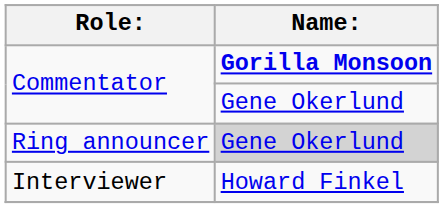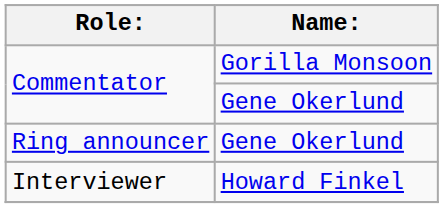(326, 64) bold -> (326, 64) normal
(312, 143) lightgrey background -> (312, 143) no background
